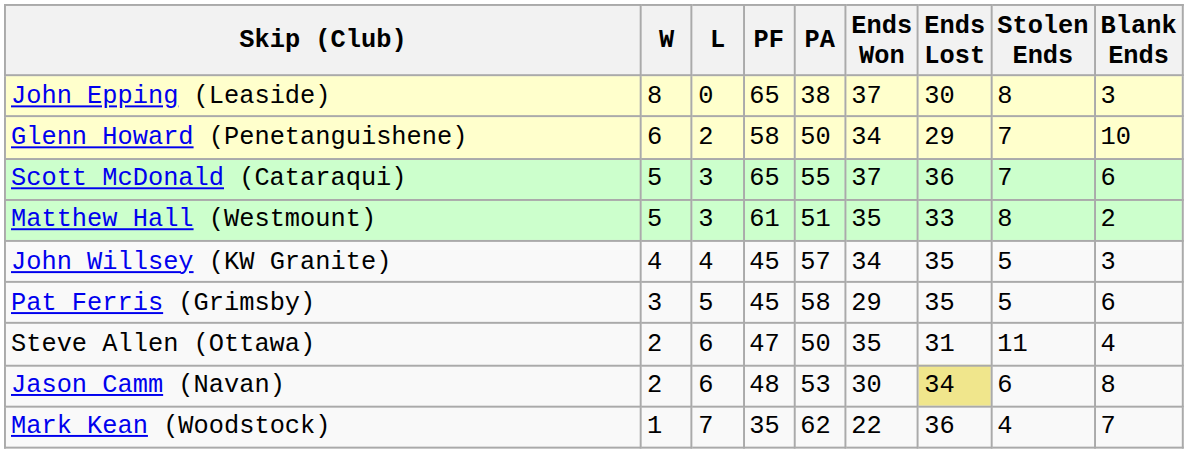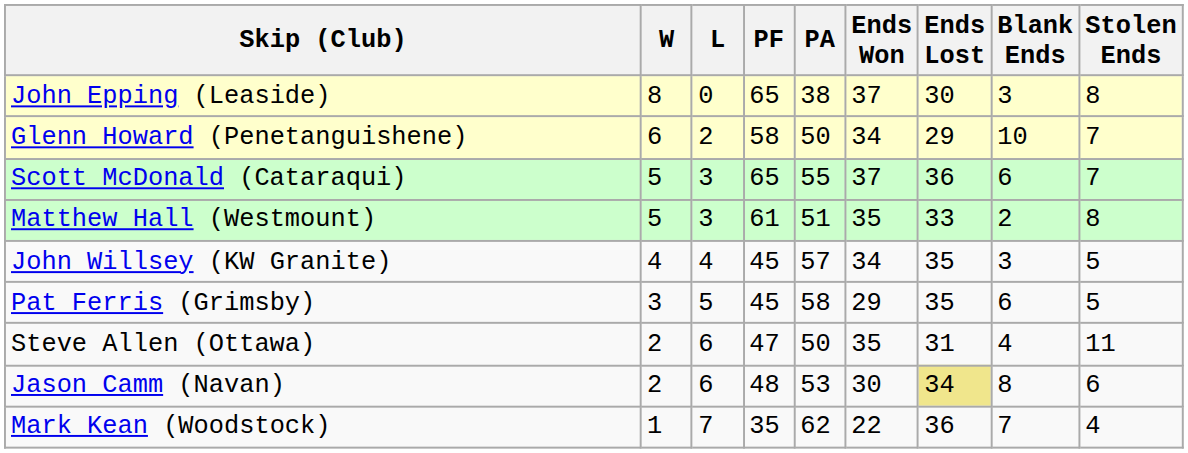columns swapped: (1139, 40) <-> (1043, 40)
